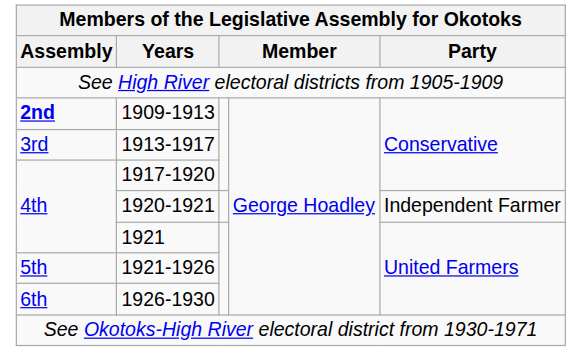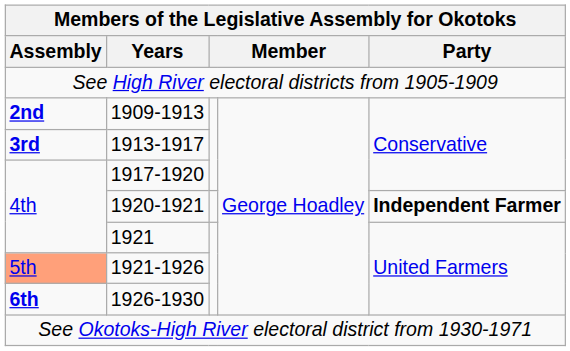(34, 144) normal -> (25, 144) bold
(472, 206) normal -> (467, 206) bold
(34, 268) no background -> (23, 268) lightsalmon background
(34, 299) normal -> (24, 299) bold
